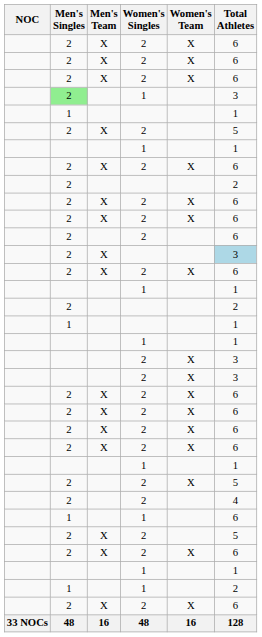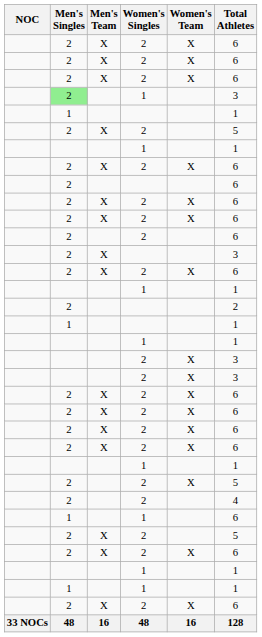(235, 184) 2 -> (235, 184) 6
(235, 254) lightblue background -> (235, 254) no background
(235, 588) 2 -> (235, 588) 1
